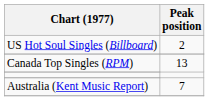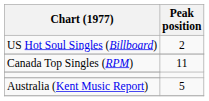(182, 63) 13 -> (182, 63) 11
(182, 86) 7 -> (182, 86) 5
